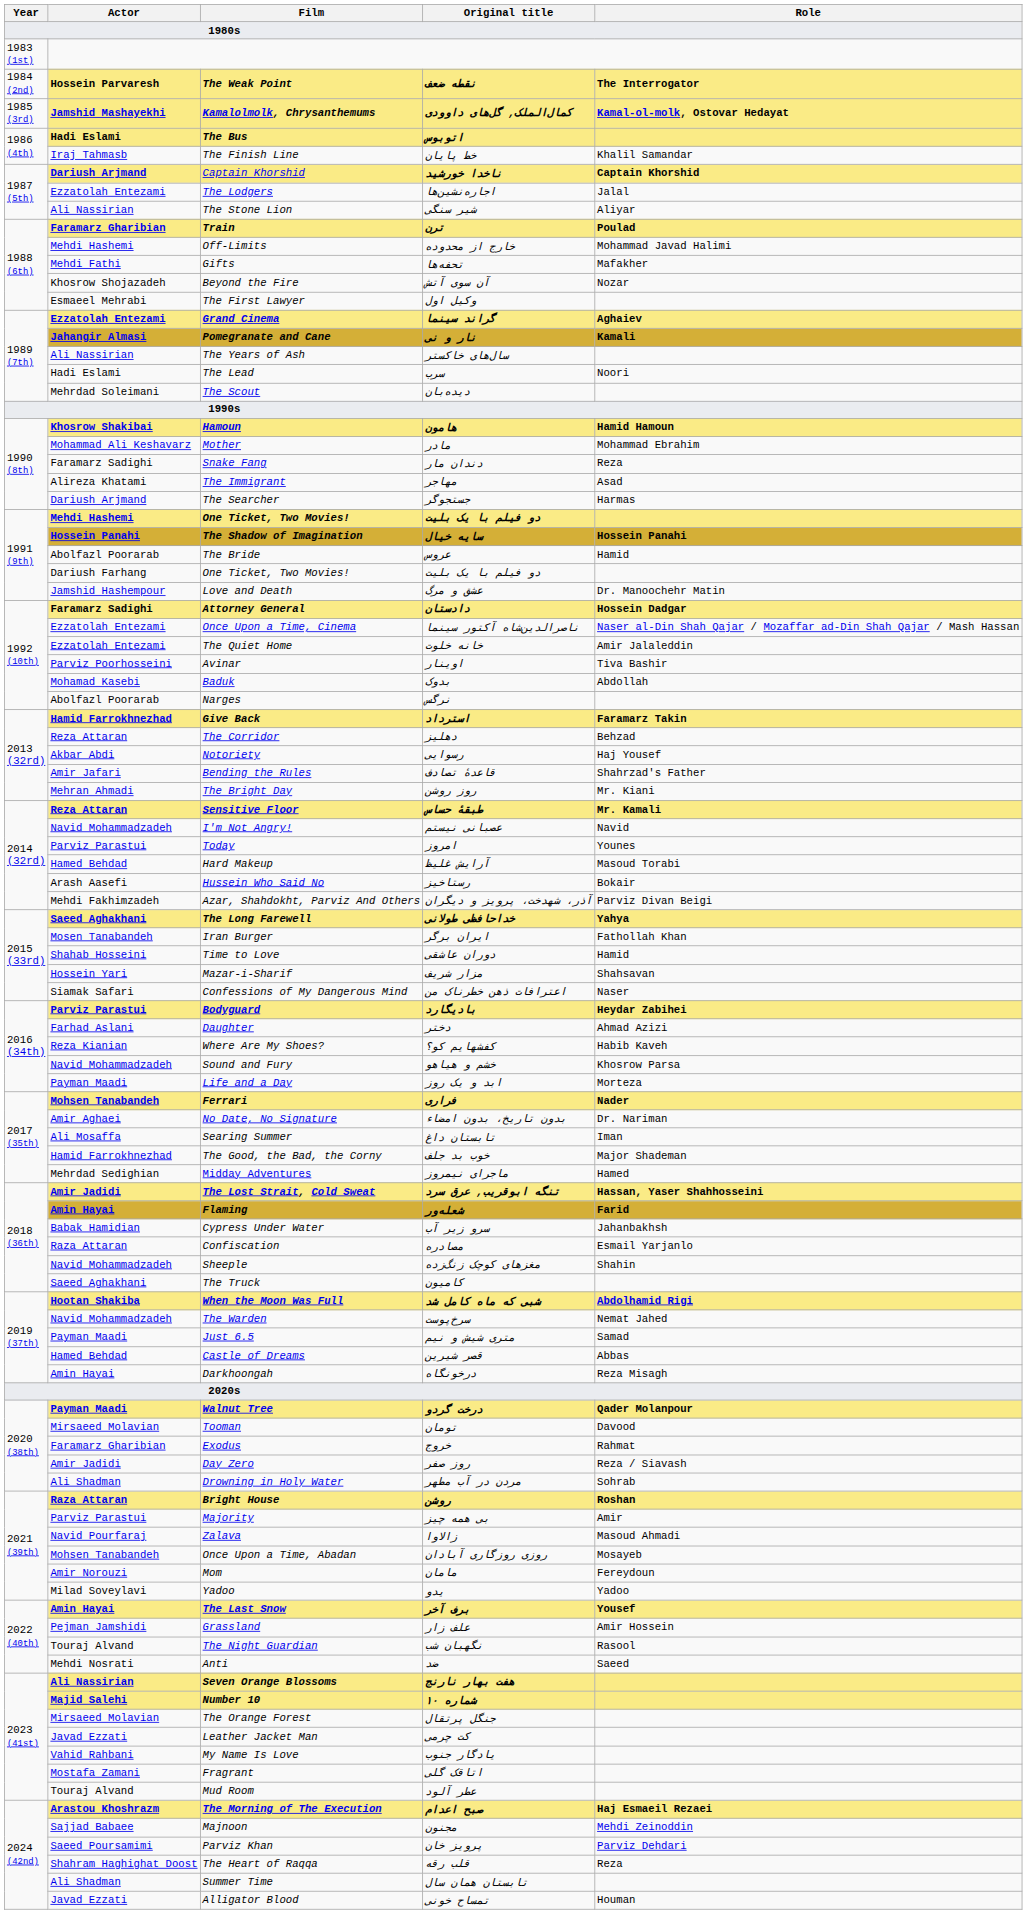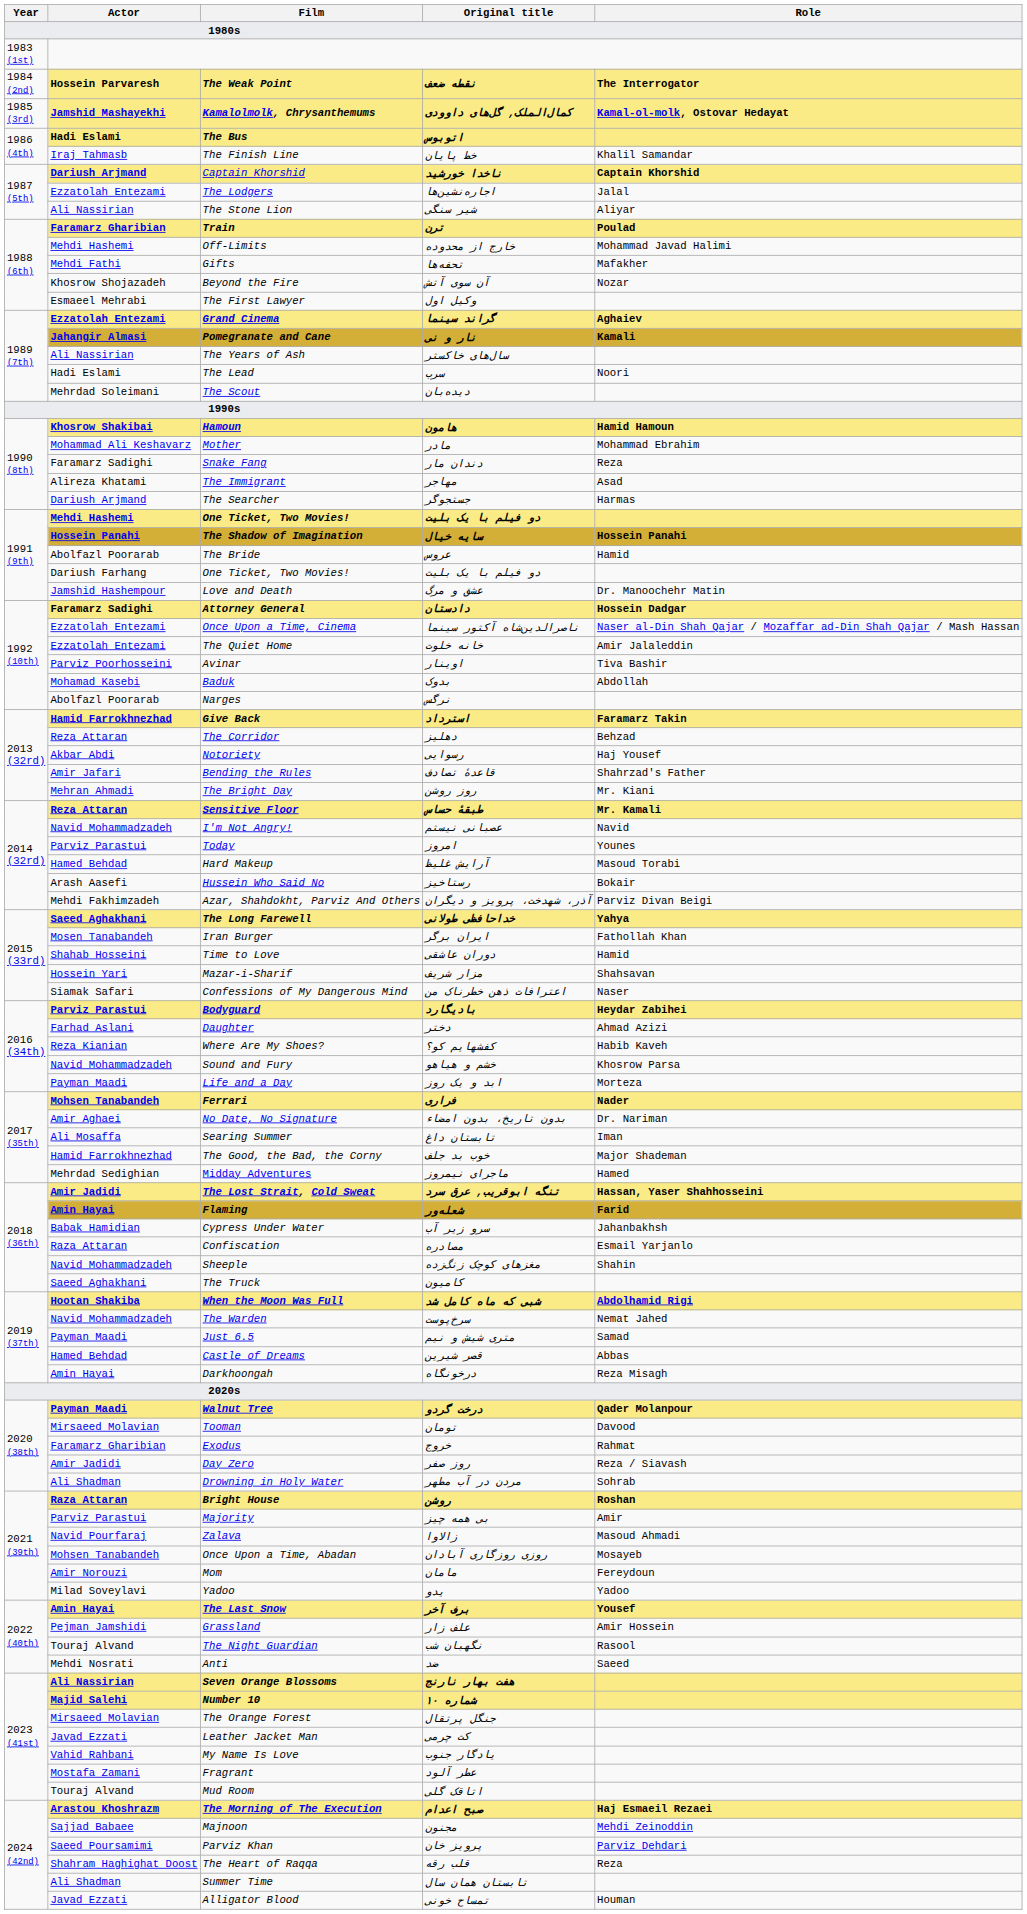(454, 1773) اتاقک گلی -> (451, 1773) عطر آلود
(451, 1792) عطر آلود -> (454, 1792) اتاقک گلی
